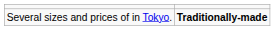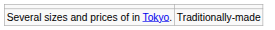(222, 17) bold -> (219, 17) normal
